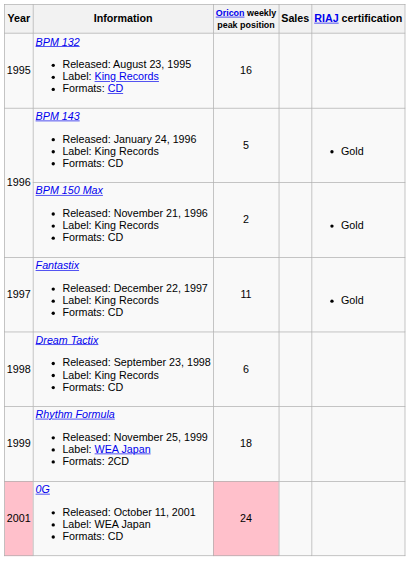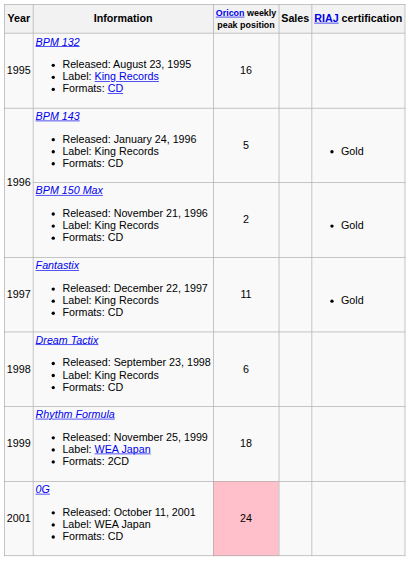(19, 518) pink background -> (19, 518) no background
